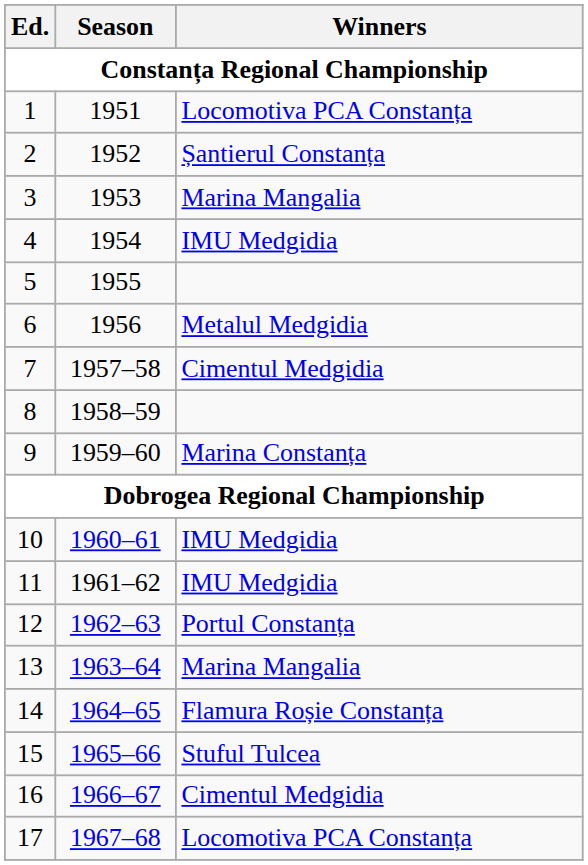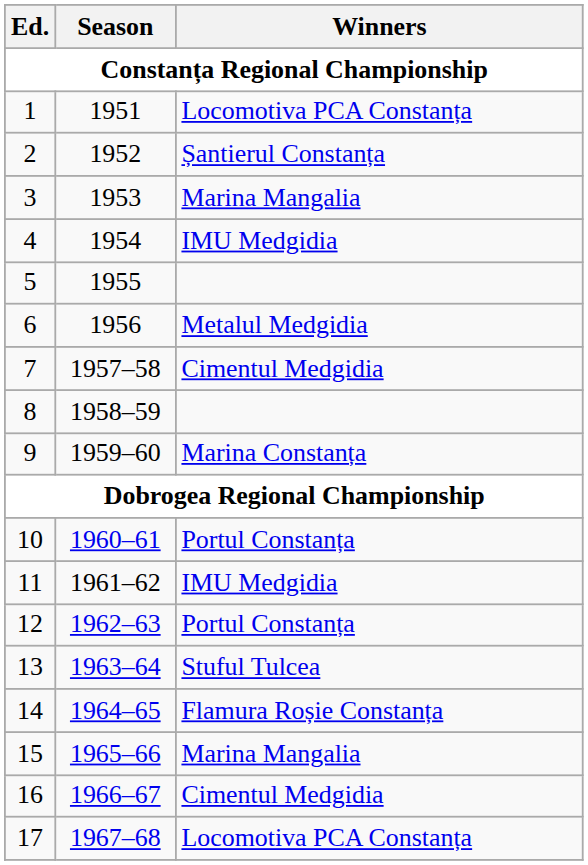(260, 539) IMU Medgidia -> (268, 539) Portul Constanța
(271, 667) Marina Mangalia -> (251, 667) Stuful Tulcea
(251, 753) Stuful Tulcea -> (271, 753) Marina Mangalia
